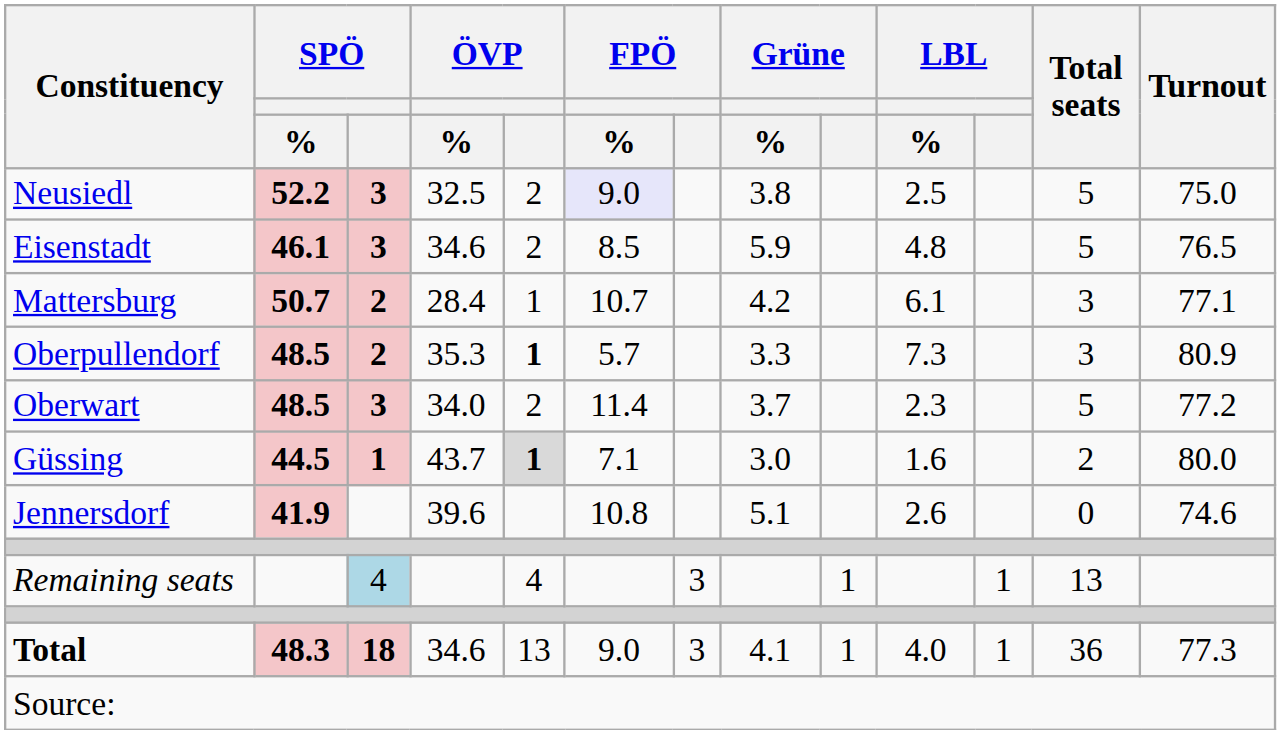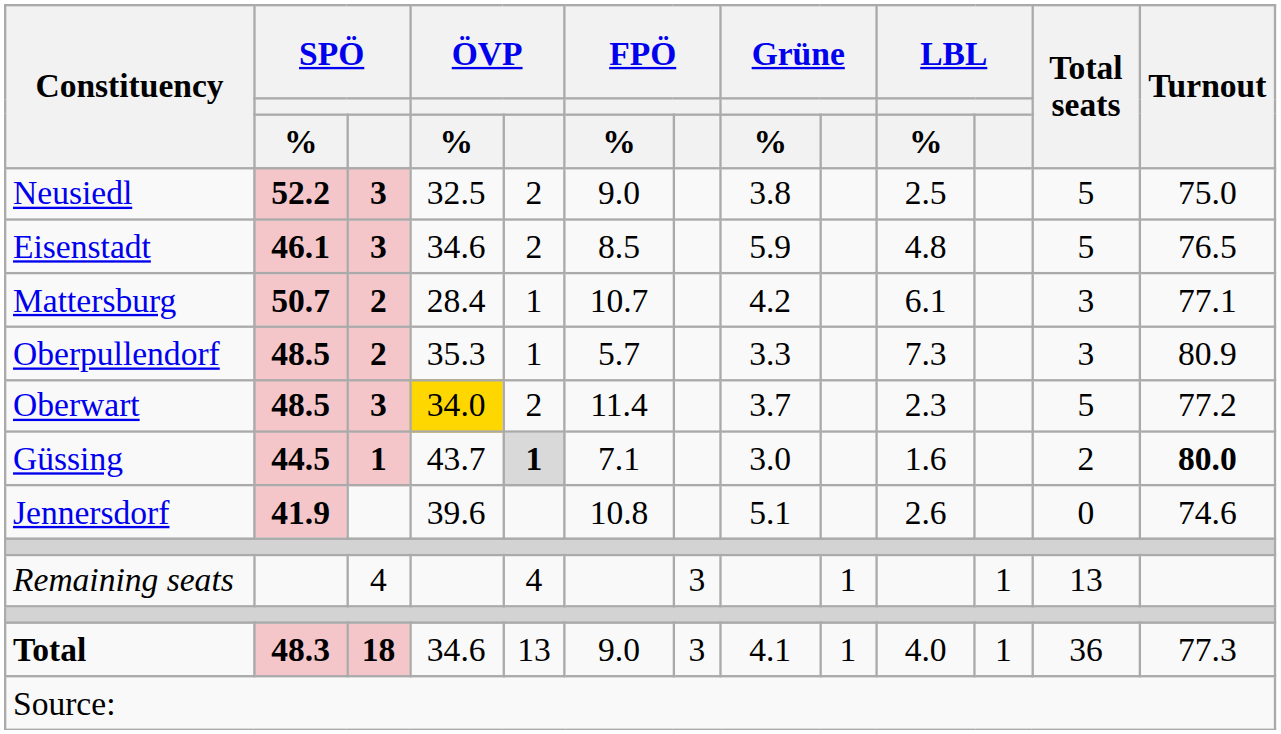(619, 194) lavender background -> (619, 194) no background
(534, 353) bold -> (534, 353) normal
(456, 406) no background -> (456, 406) gold background
(1207, 459) normal -> (1207, 459) bold
(378, 581) lightblue background -> (378, 581) no background
